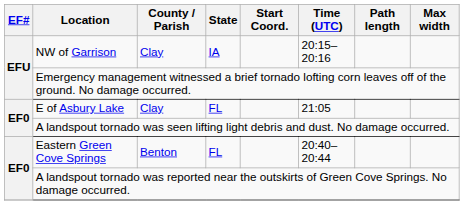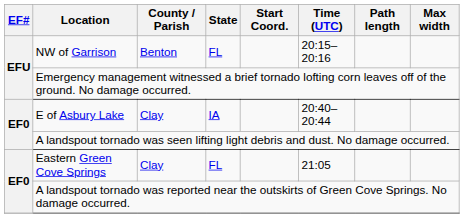(152, 51) Clay -> (158, 51) Benton
(214, 51) IA -> (215, 51) FL
(215, 108) FL -> (214, 115) IA
(316, 108) 21:05 -> (319, 115) 20:40–20:44
(158, 152) Benton -> (152, 165) Clay
(319, 152) 20:40–20:44 -> (316, 165) 21:05
